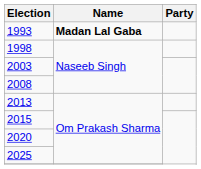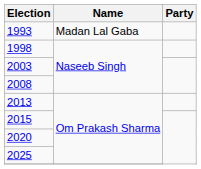(99, 31) bold -> (97, 31) normal
